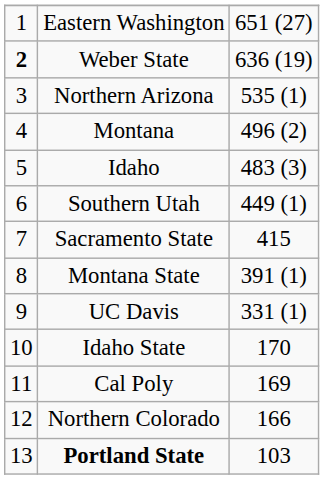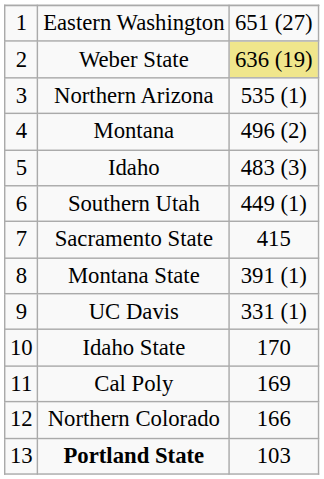(21, 59) bold -> (21, 59) normal
(274, 59) no background -> (274, 59) khaki background
